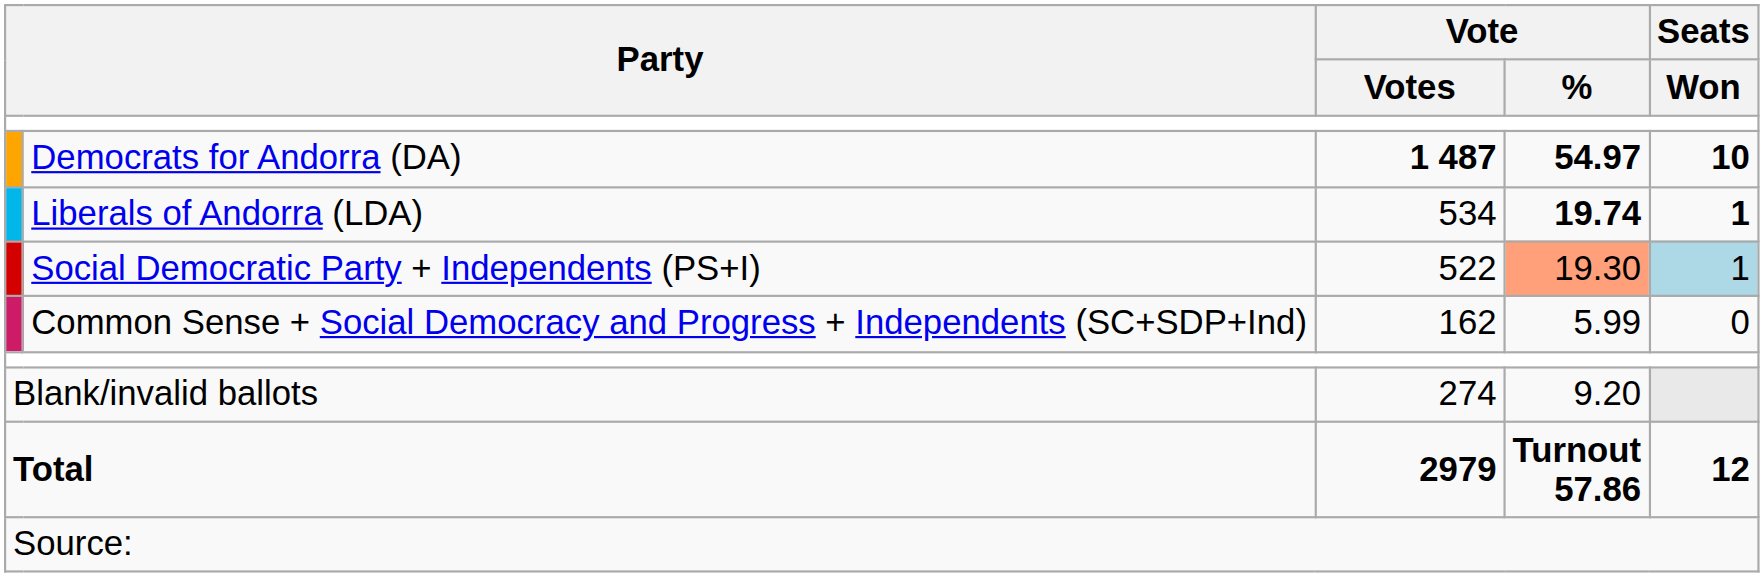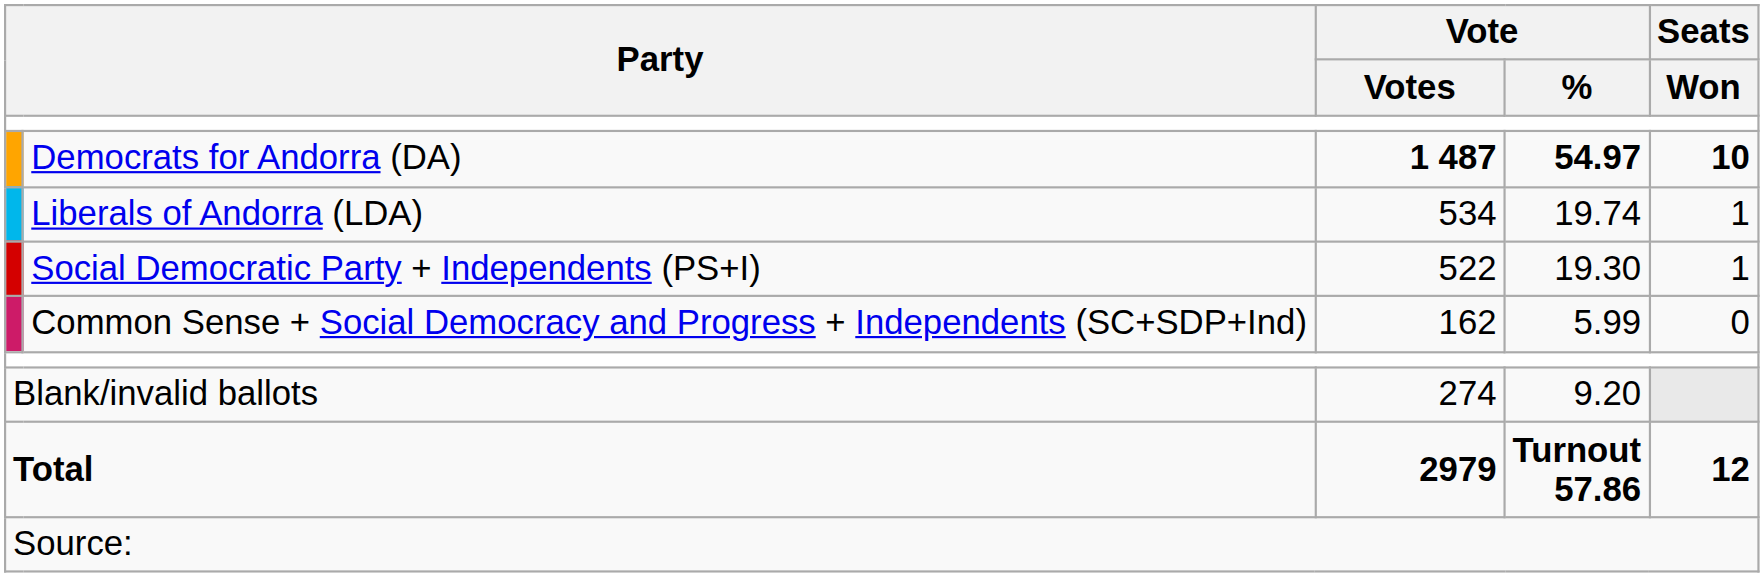(1598, 213) bold -> (1598, 213) normal
(1740, 213) bold -> (1740, 213) normal
(1598, 268) lightsalmon background -> (1598, 268) no background
(1740, 268) lightblue background -> (1740, 268) no background
